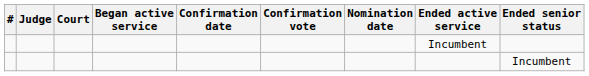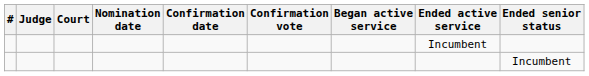columns swapped: (380, 20) <-> (134, 20)
